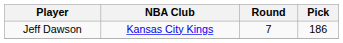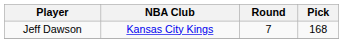(318, 30) 186 -> (318, 30) 168
